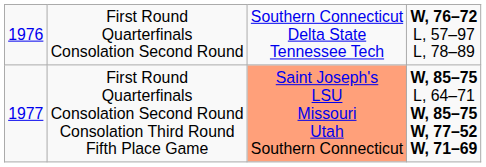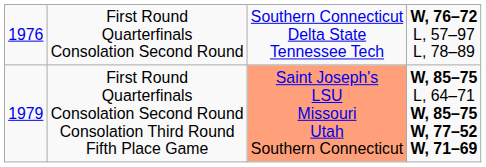(26, 113) 1977 -> (26, 113) 1979
